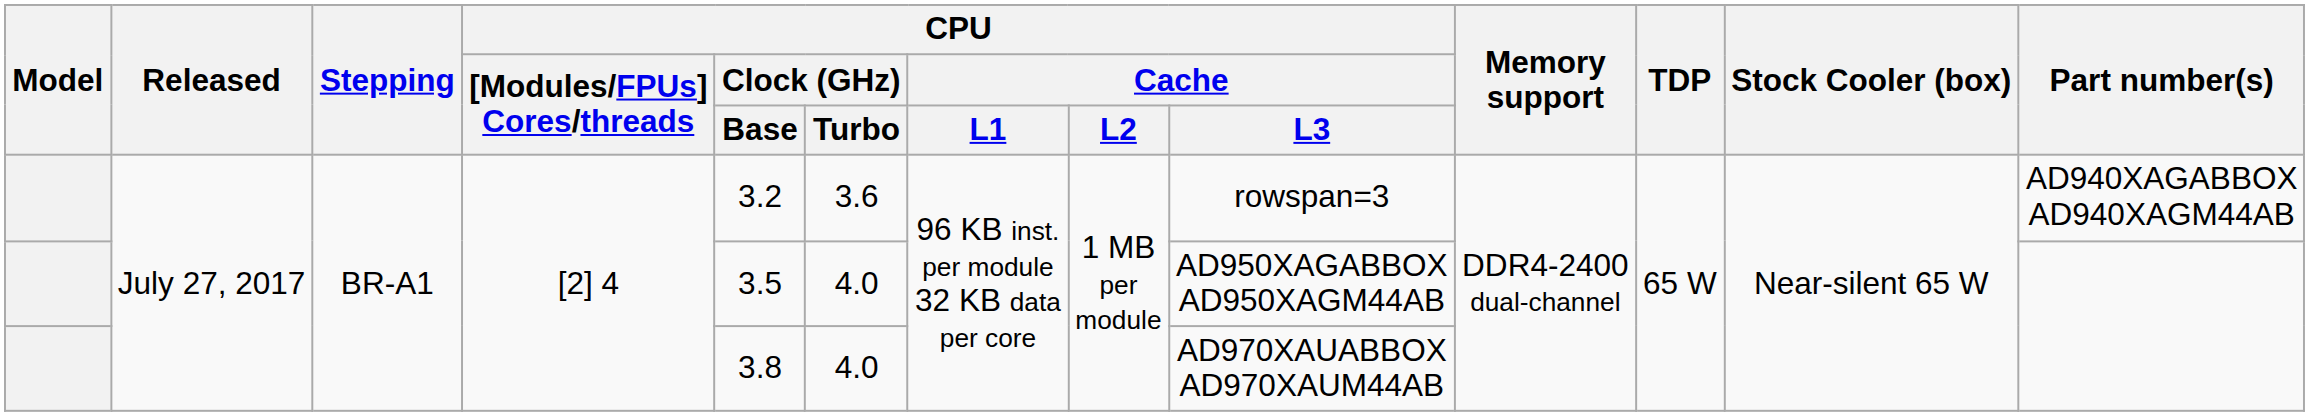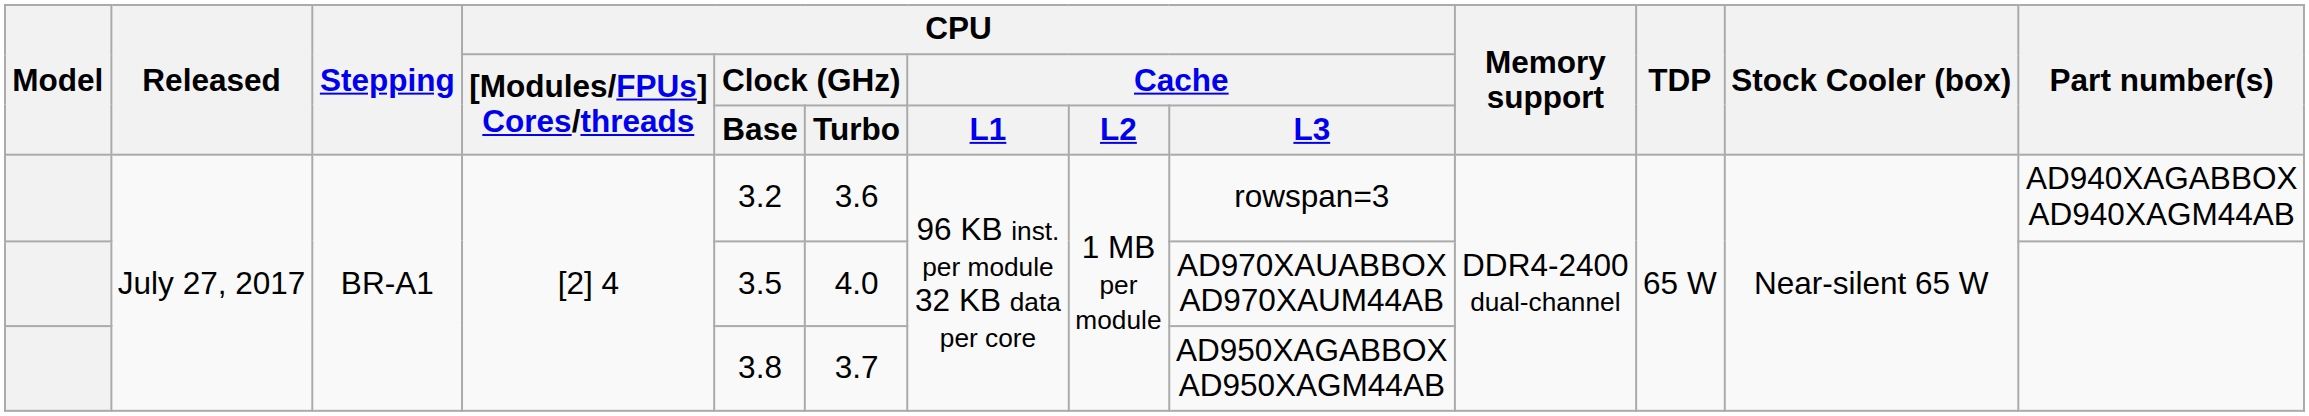(1312, 282) AD950XAGABBOX AD950XAGM44AB -> (1312, 282) AD970XAUABBOX AD970XAUM44AB
(857, 368) 4.0 -> (857, 368) 3.7
(1312, 368) AD970XAUABBOX AD970XAUM44AB -> (1312, 368) AD950XAGABBOX AD950XAGM44AB
